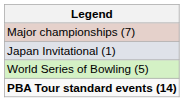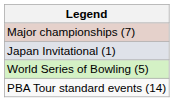(92, 88) bold -> (87, 88) normal
